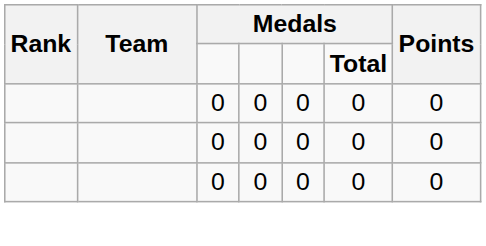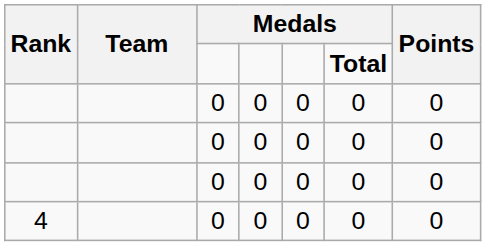+ row: (41, 220)
